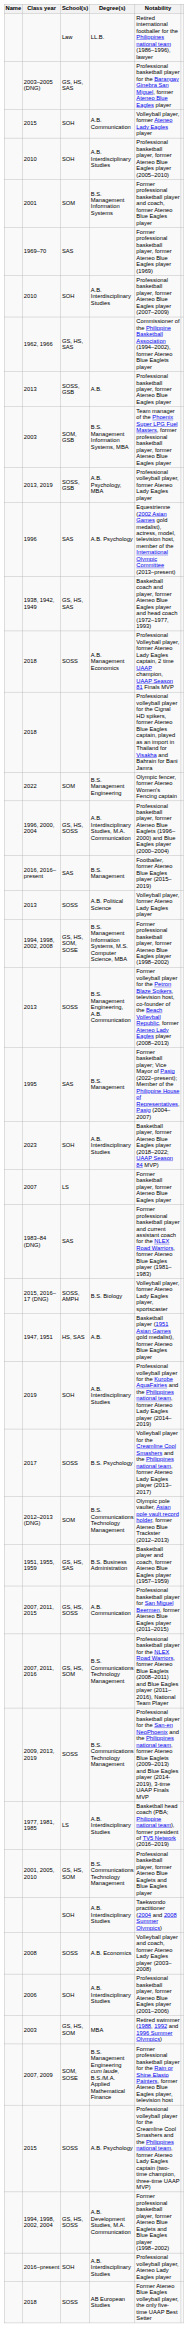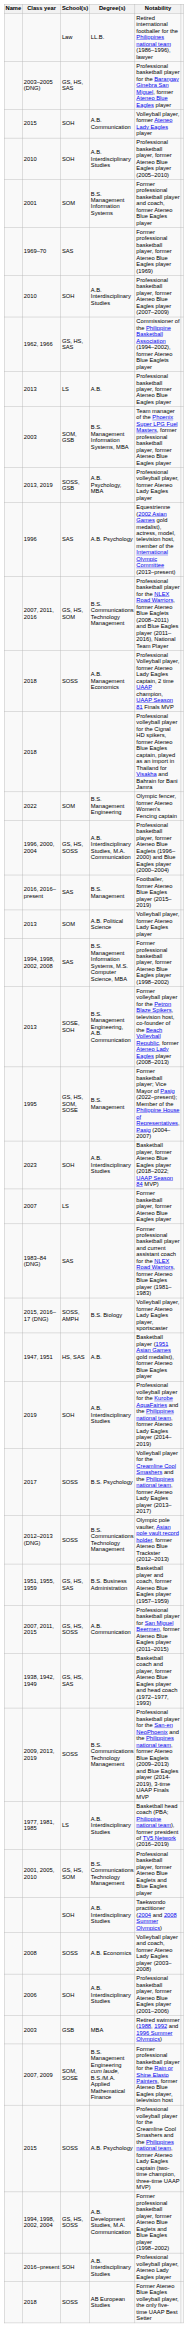(71, 389) SOSS, GSB -> (65, 389) LS
rows swapped: (39, 604) <-> (39, 1671)
(70, 905) SOSS -> (68, 924) SOM
(72, 943) GS, HS, SOM, SOSE -> (68, 962) SAS
(70, 1007) SOSS -> (71, 1027) SOSE, SOH
(68, 1084) SAS -> (72, 1104) GS, HS, SOM, SOSE
(68, 1520) SOM -> (70, 1540) SOSS
(72, 2030) GS, HS, SOM -> (68, 2030) GSB
